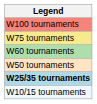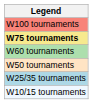(40, 38) normal -> (42, 38) bold
(48, 78) bold -> (46, 78) normal
